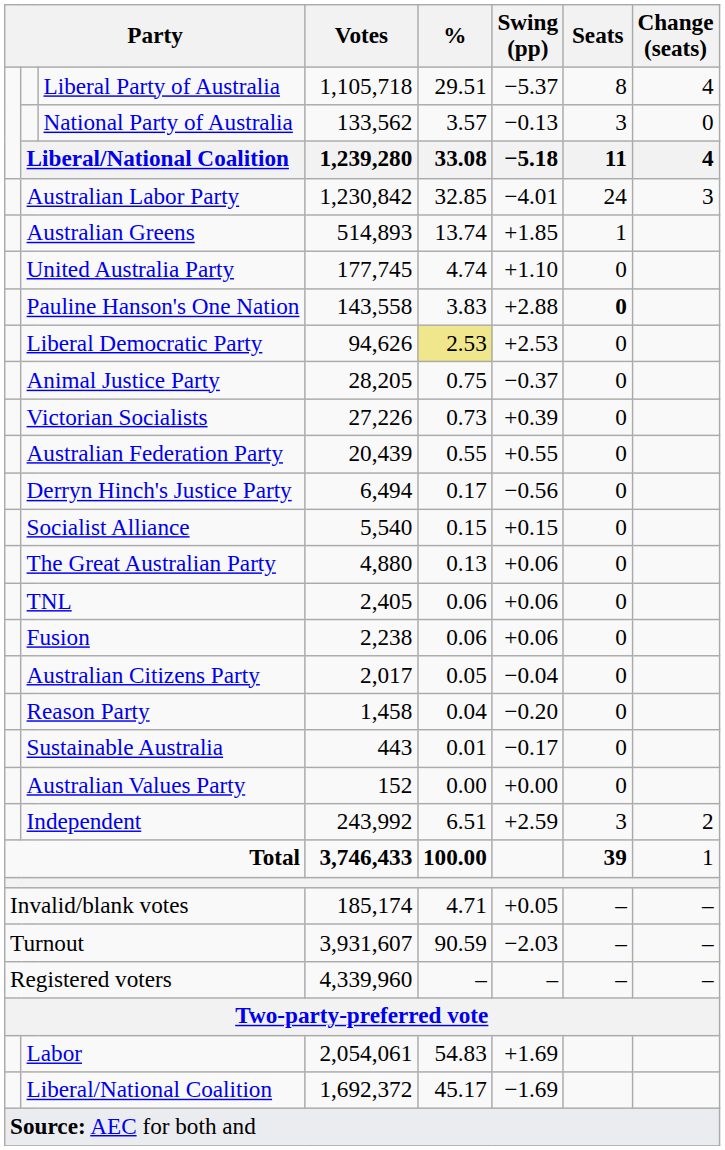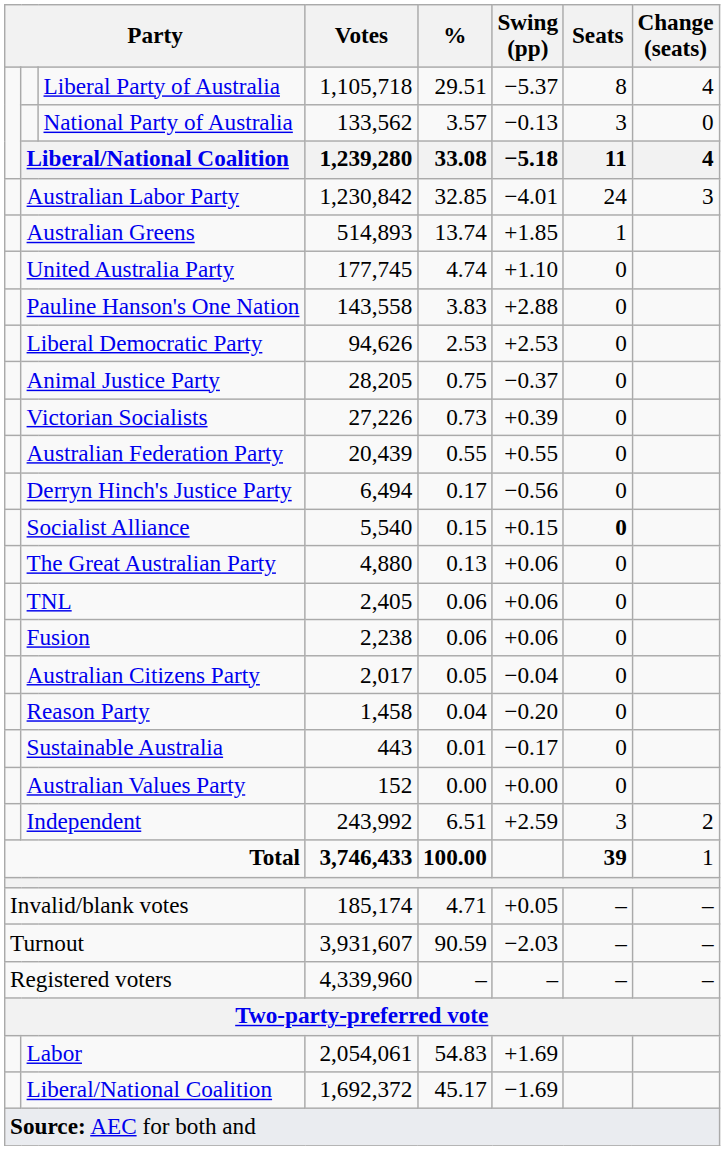(621, 306) bold -> (621, 306) normal
(466, 343) khaki background -> (466, 343) no background
(621, 527) normal -> (621, 527) bold
